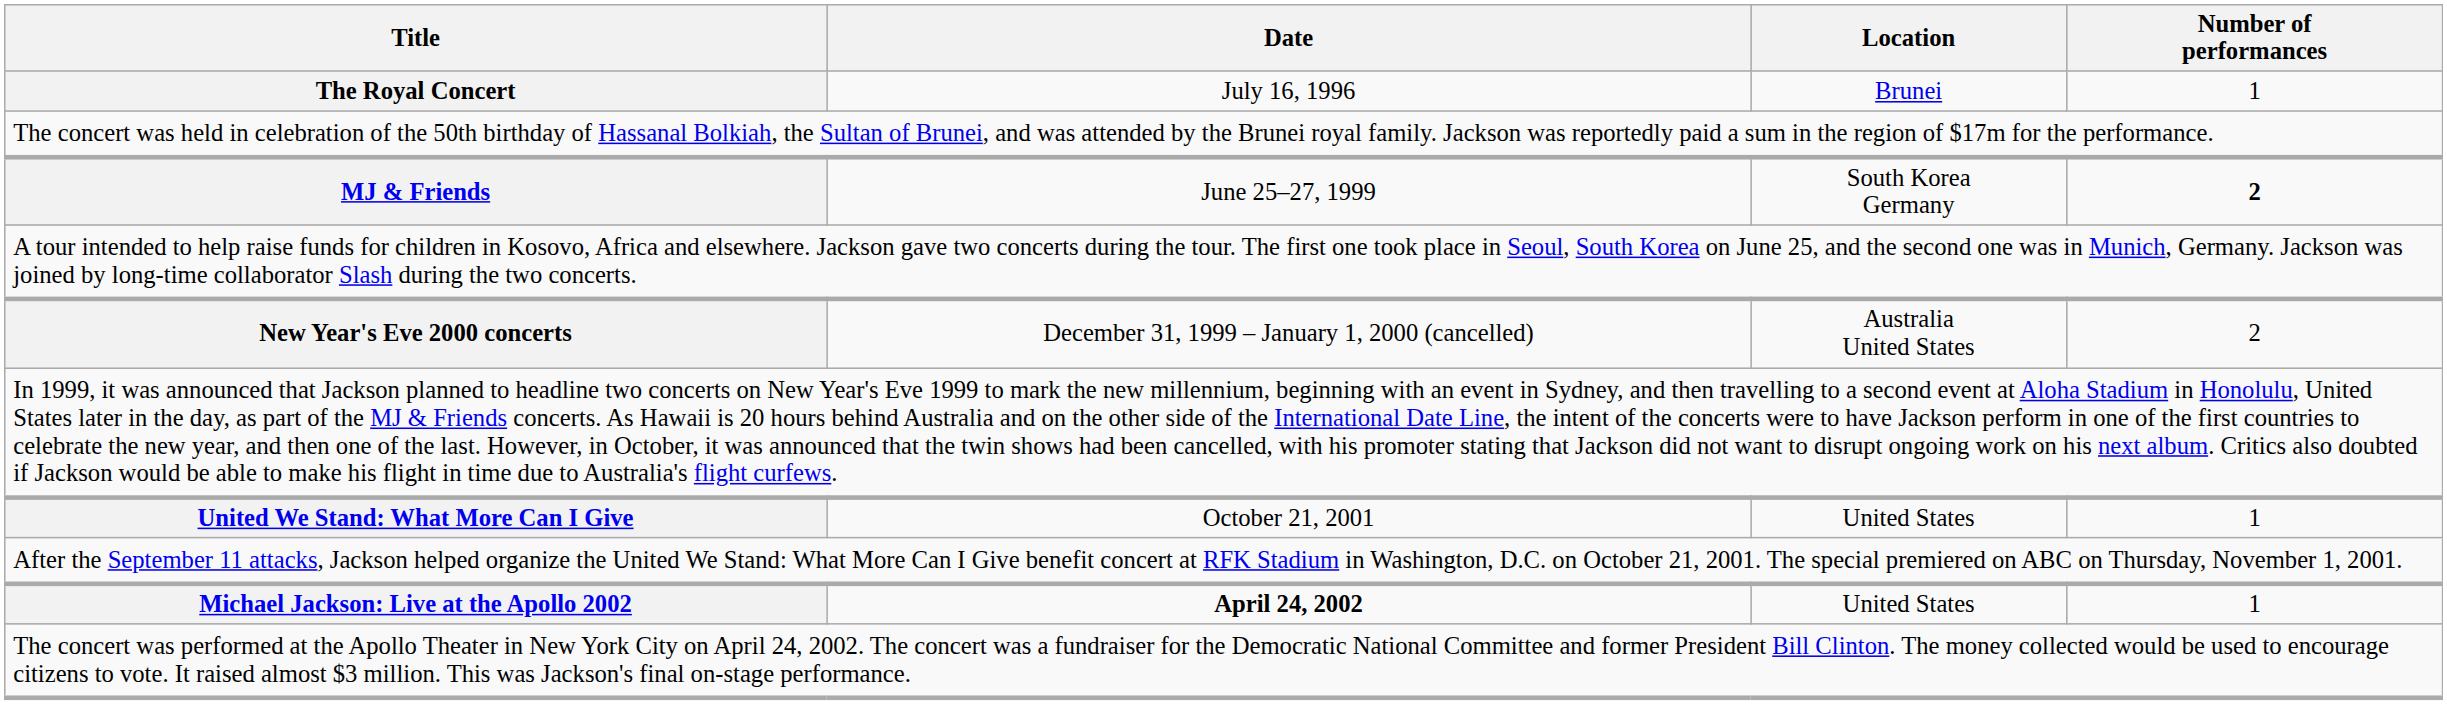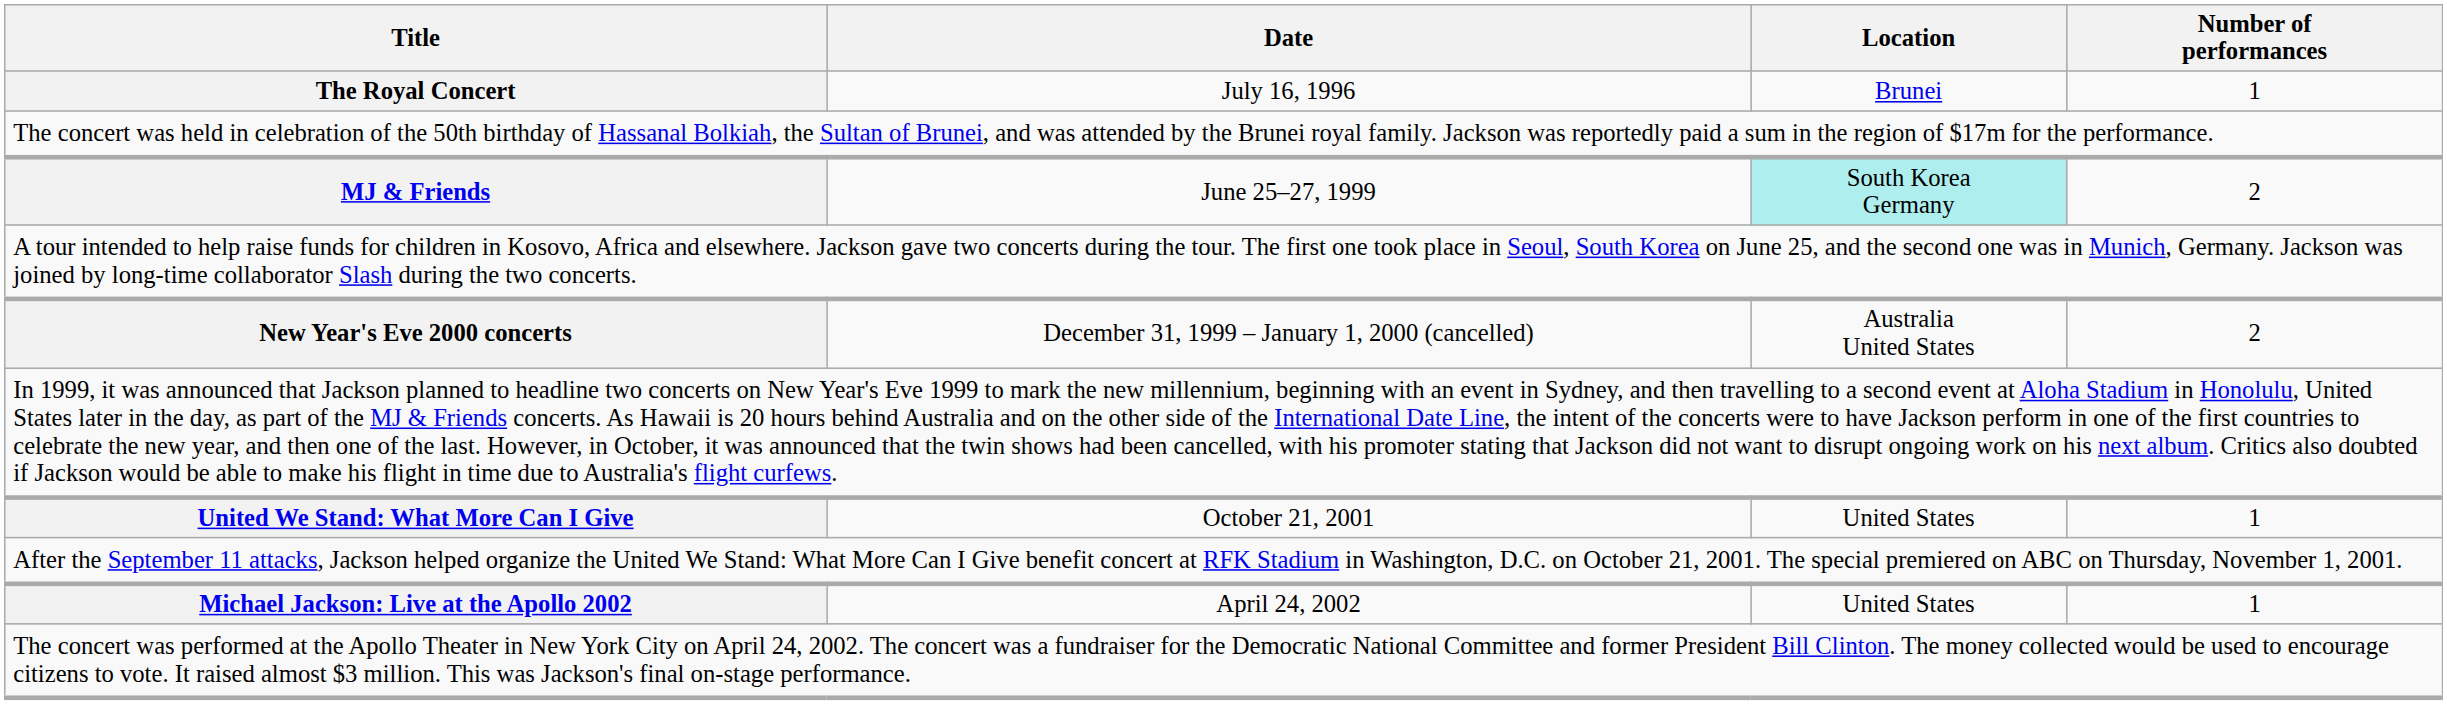(1909, 191) no background -> (1909, 191) paleturquoise background
(2255, 191) bold -> (2255, 191) normal
(1289, 604) bold -> (1289, 604) normal
